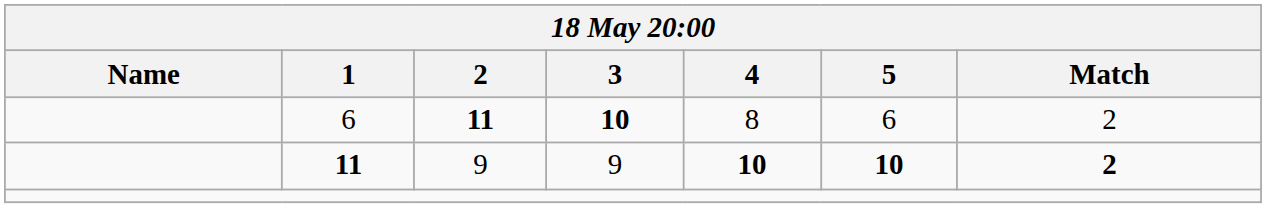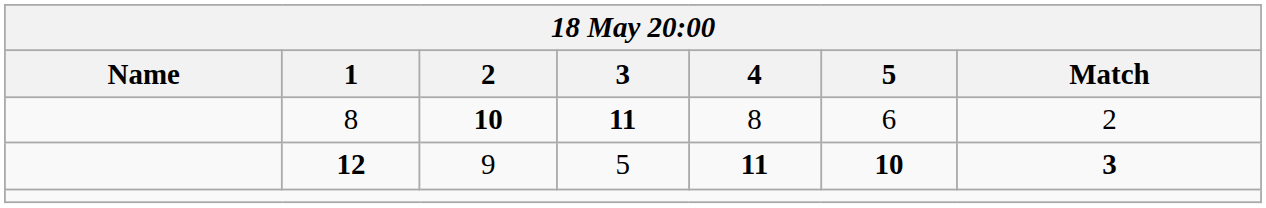(349, 119) 6 -> (351, 119) 8
(480, 119) 11 -> (488, 119) 10
(615, 119) 10 -> (623, 119) 11
(349, 165) 11 -> (351, 165) 12
(615, 165) 9 -> (623, 165) 5
(752, 165) 10 -> (755, 165) 11
(1109, 165) 2 -> (1109, 165) 3
